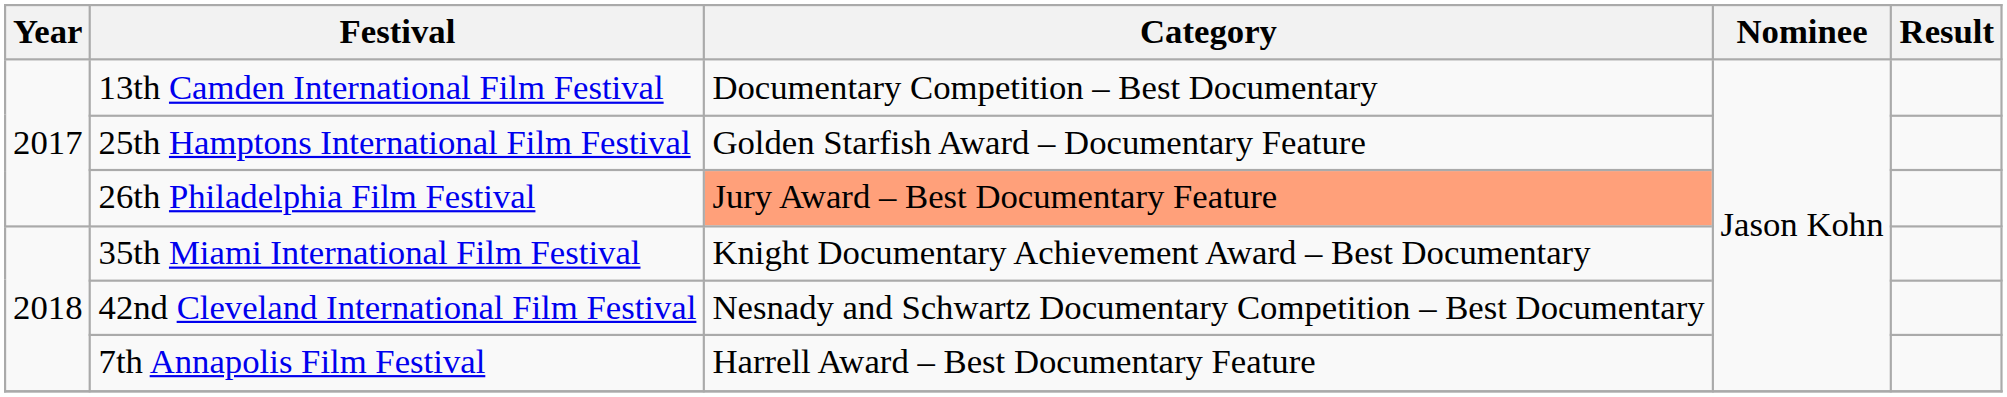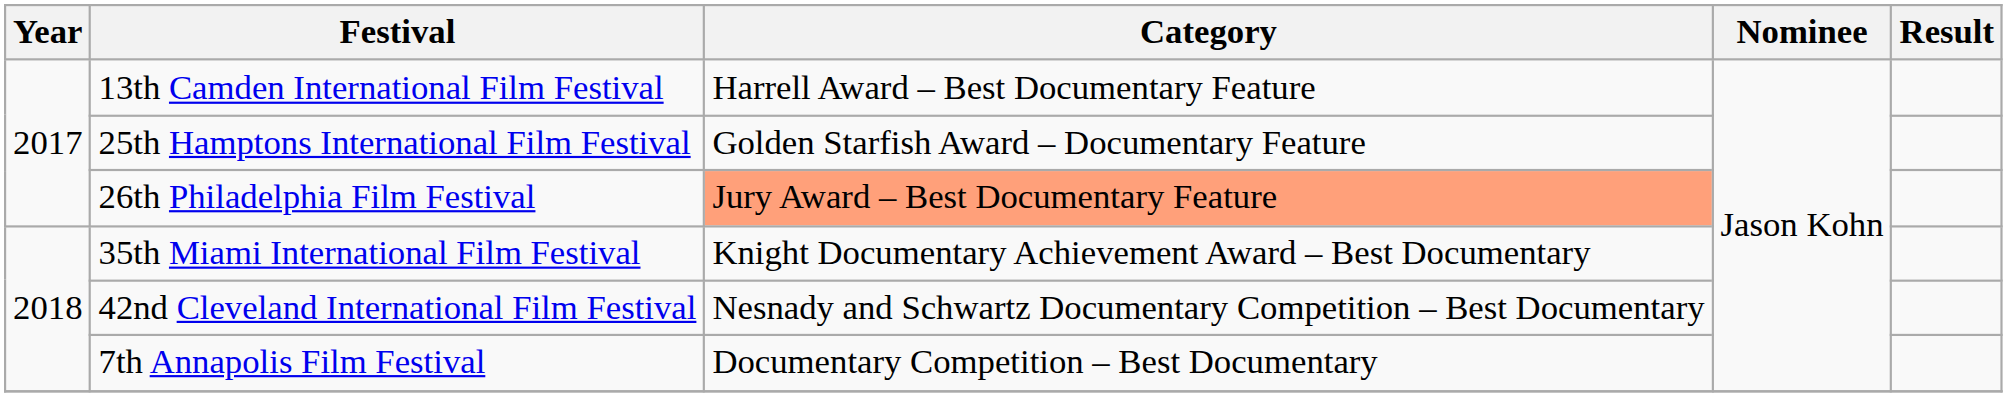(1045, 87) Documentary Competition – Best Documentary -> (1014, 87) Harrell Award – Best Documentary Feature
(1014, 362) Harrell Award – Best Documentary Feature -> (1045, 362) Documentary Competition – Best Documentary
